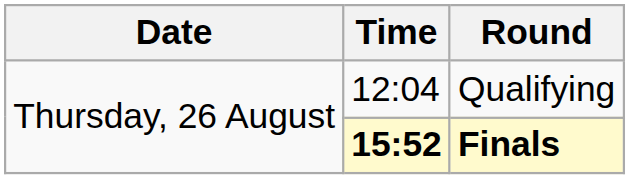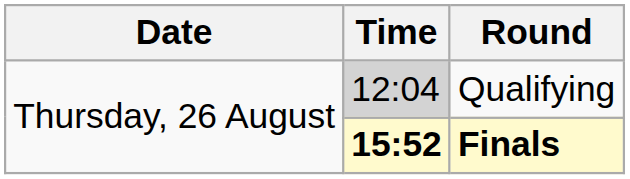(396, 88) no background -> (396, 88) lightgrey background
